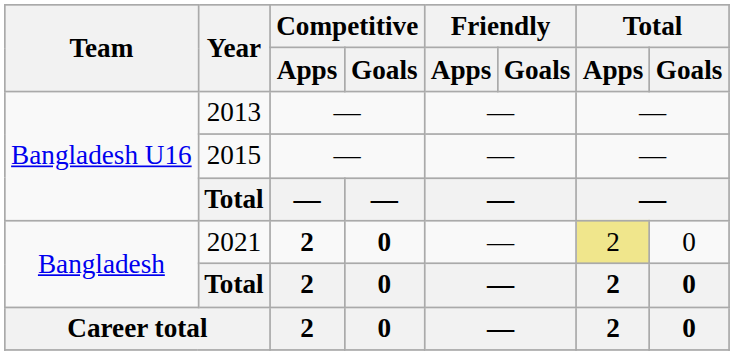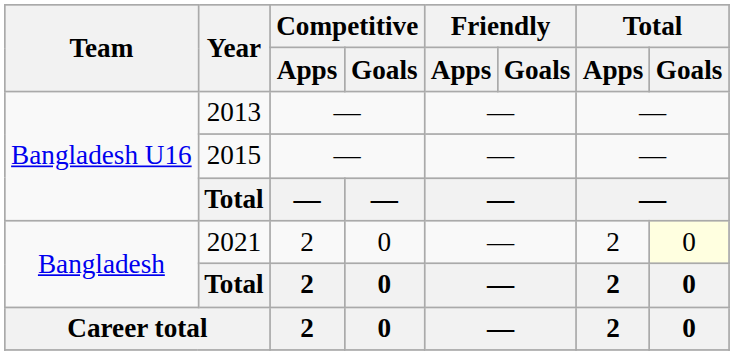(307, 241) bold -> (307, 241) normal
(384, 241) bold -> (384, 241) normal
(613, 241) khaki background -> (613, 241) no background
(689, 241) no background -> (689, 241) lightyellow background
